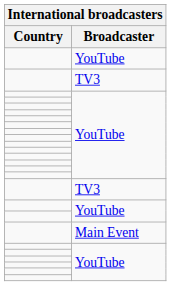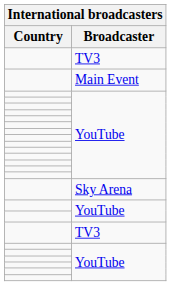(100, 58) YouTube -> (87, 58) TV3
(87, 79) TV3 -> (107, 79) Main Event
(87, 189) TV3 -> (104, 189) Sky Arena
(107, 232) Main Event -> (87, 232) TV3
